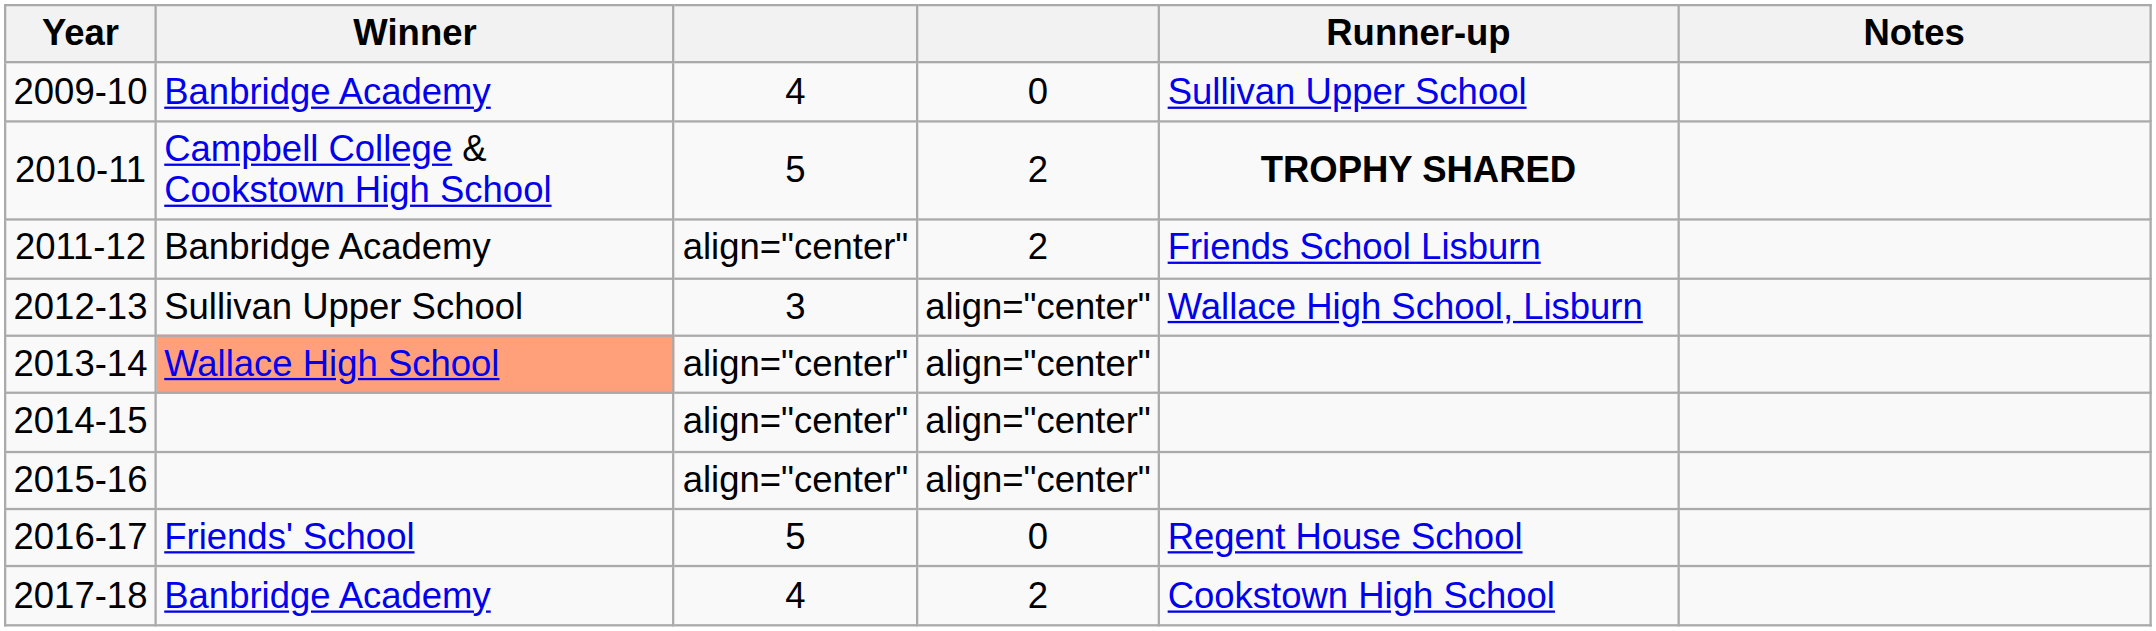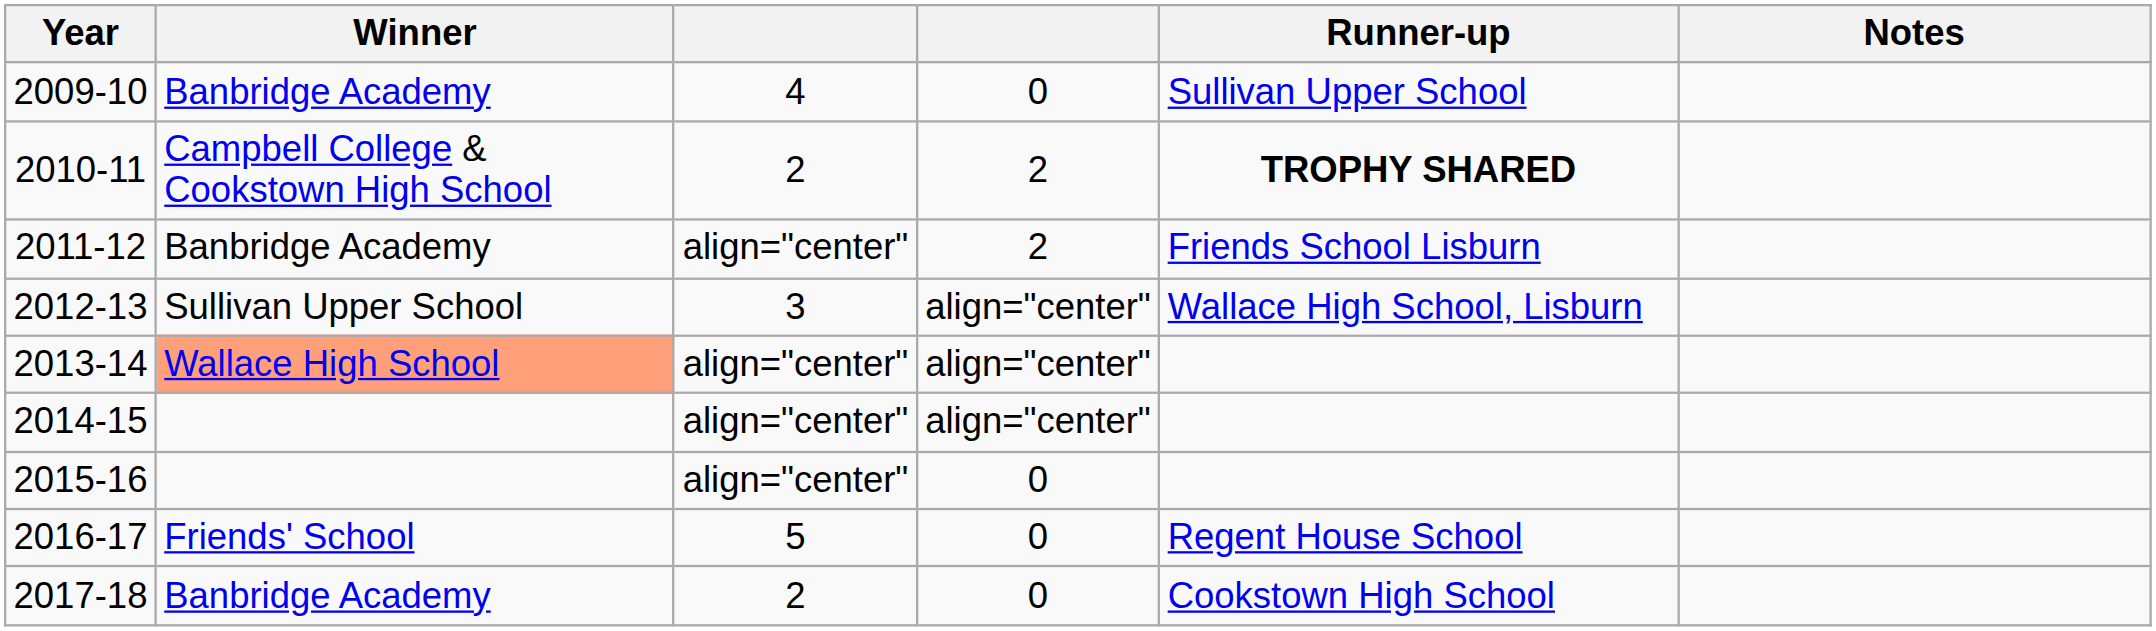(795, 169) 5 -> (795, 169) 2
(1038, 479) align="center" -> (1038, 479) 0
(795, 595) 4 -> (795, 595) 2
(1038, 595) 2 -> (1038, 595) 0
